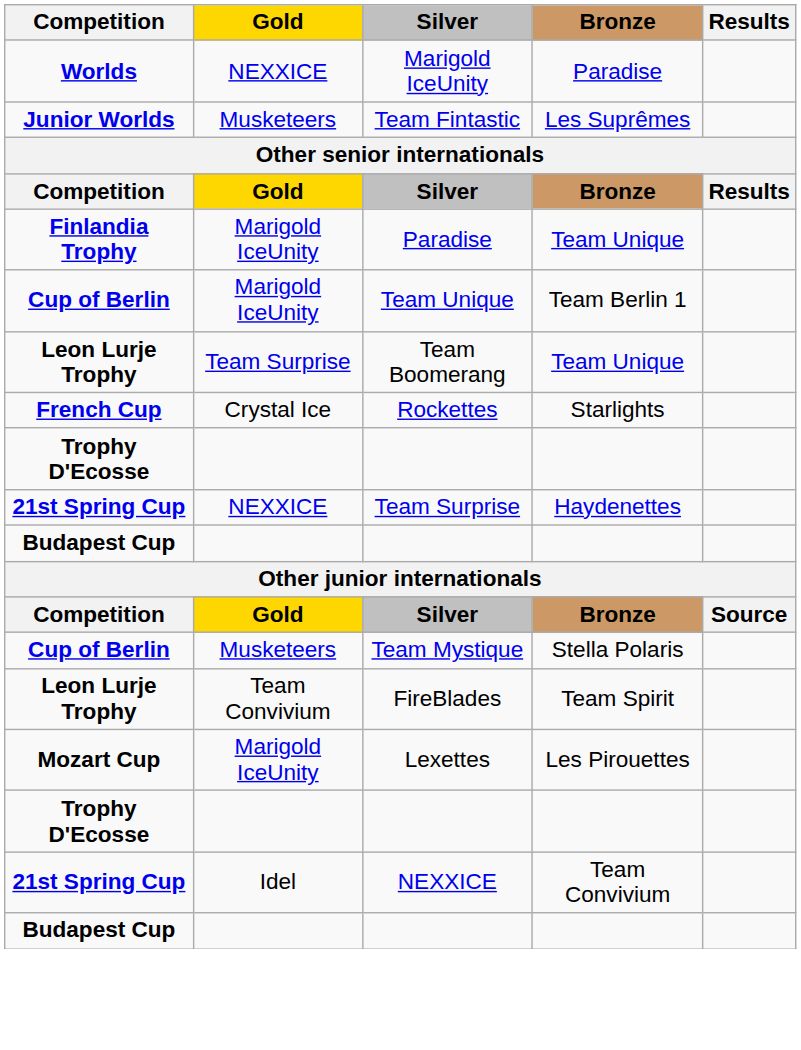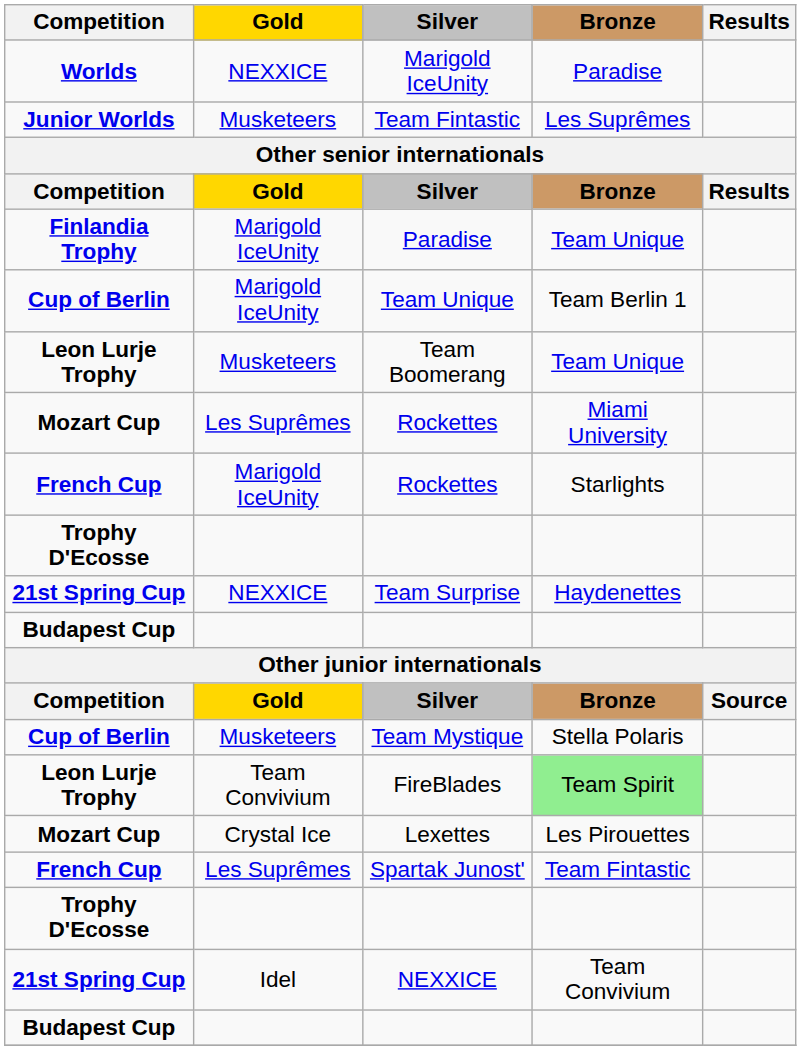(278, 361) Team Surprise -> (278, 361) Musketeers
+ row: (99, 422)
(278, 410) Crystal Ice -> (278, 483) Marigold IceUnity
(618, 698) no background -> (618, 785) lightgreen background
(278, 759) Marigold IceUnity -> (278, 833) Crystal Ice
+ row: (99, 869)
